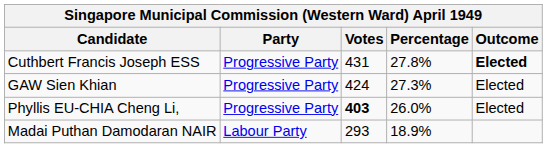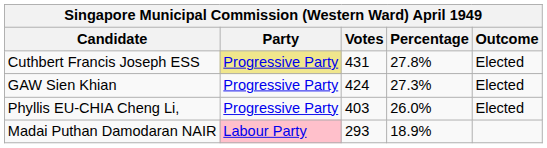(281, 62) no background -> (281, 62) khaki background
(501, 62) bold -> (500, 62) normal
(357, 108) bold -> (357, 108) normal
(265, 131) no background -> (265, 131) pink background
